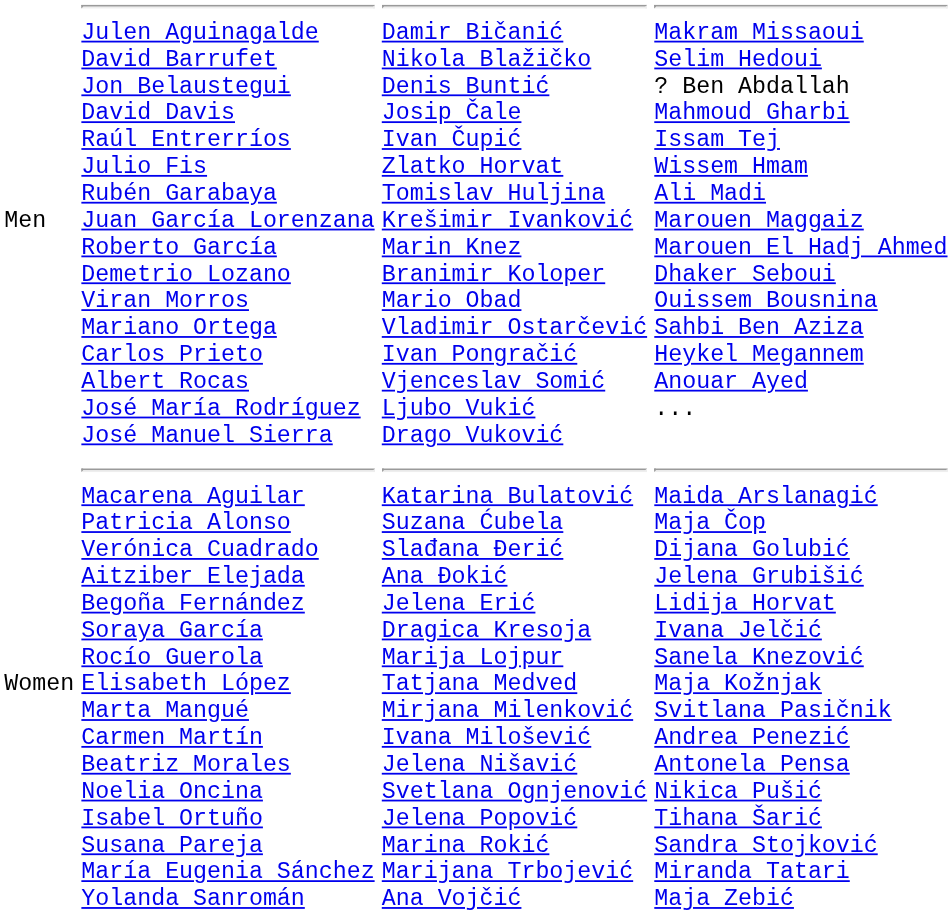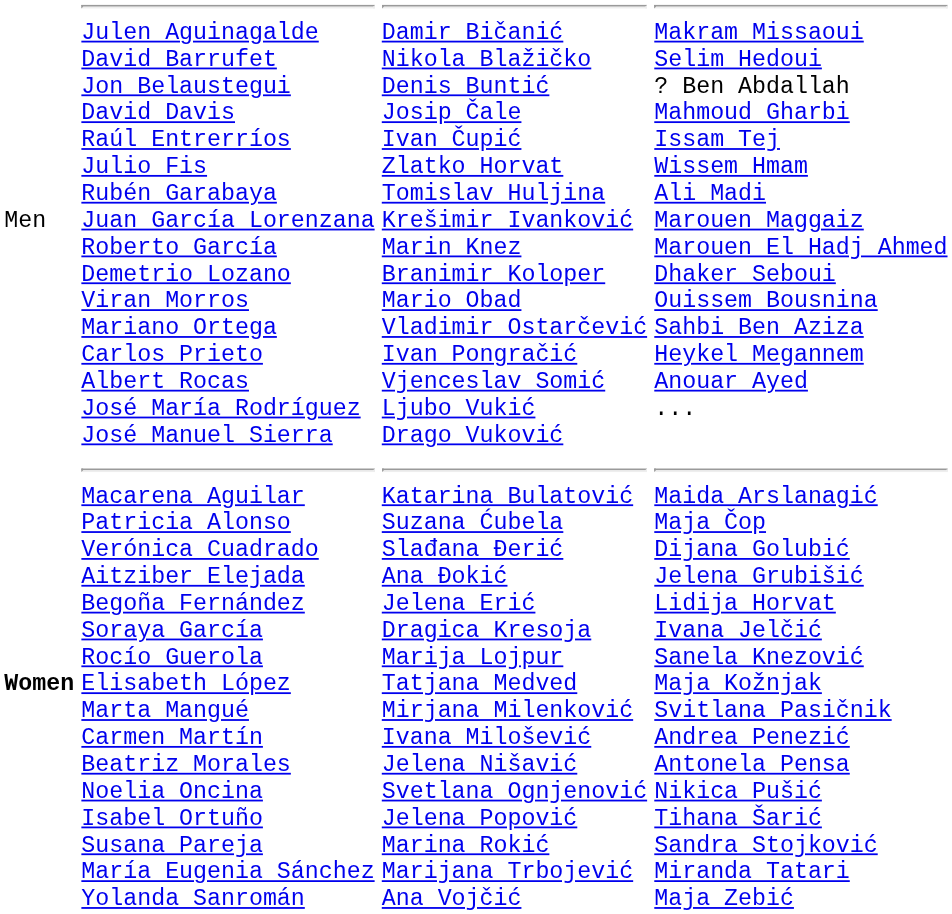(39, 684) normal -> (39, 684) bold
